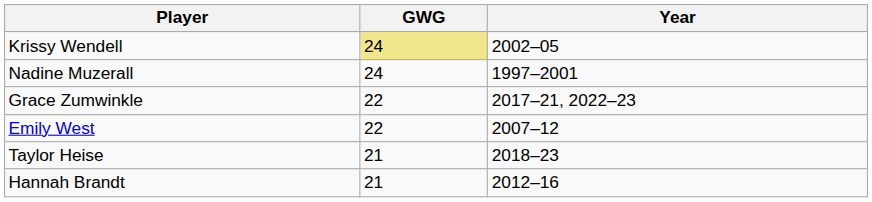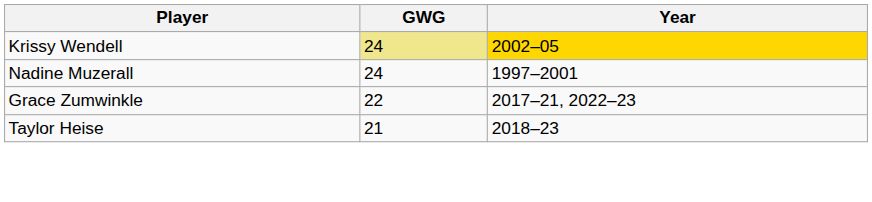(525, 45) no background -> (525, 45) gold background
- row: (52, 127)
- row: (67, 182)
